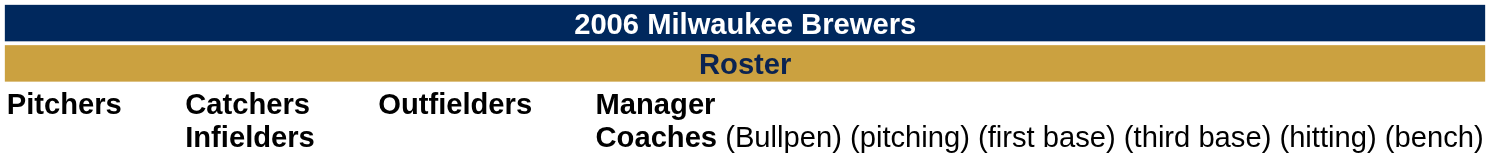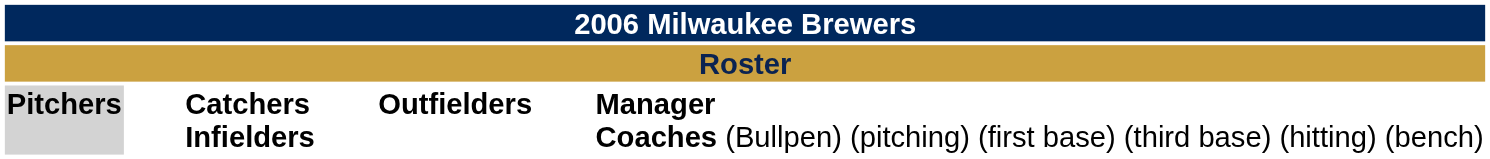(64, 104) no background -> (64, 104) lightgrey background
